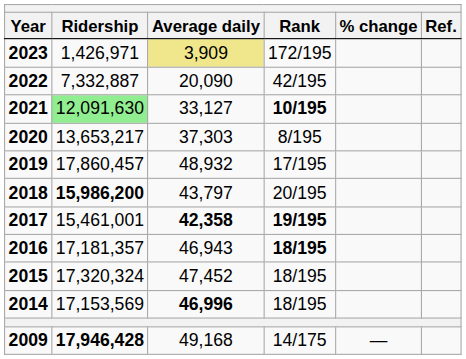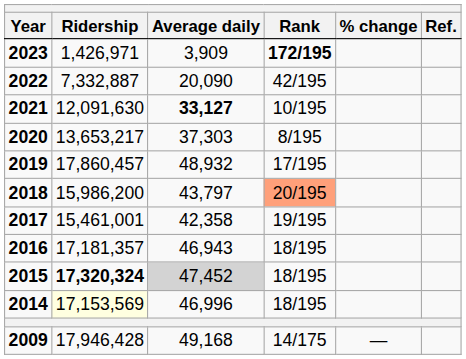(206, 53) khaki background -> (206, 53) no background
(300, 53) normal -> (300, 53) bold
(100, 108) lightgreen background -> (100, 108) no background
(206, 108) normal -> (206, 108) bold
(300, 108) bold -> (300, 108) normal
(100, 192) bold -> (100, 192) normal
(300, 192) no background -> (300, 192) lightsalmon background
(206, 220) bold -> (206, 220) normal
(300, 220) bold -> (300, 220) normal
(300, 248) bold -> (300, 248) normal
(100, 276) normal -> (100, 276) bold
(206, 276) no background -> (206, 276) lightgrey background
(100, 304) no background -> (100, 304) lightyellow background
(206, 304) bold -> (206, 304) normal
(100, 340) bold -> (100, 340) normal
